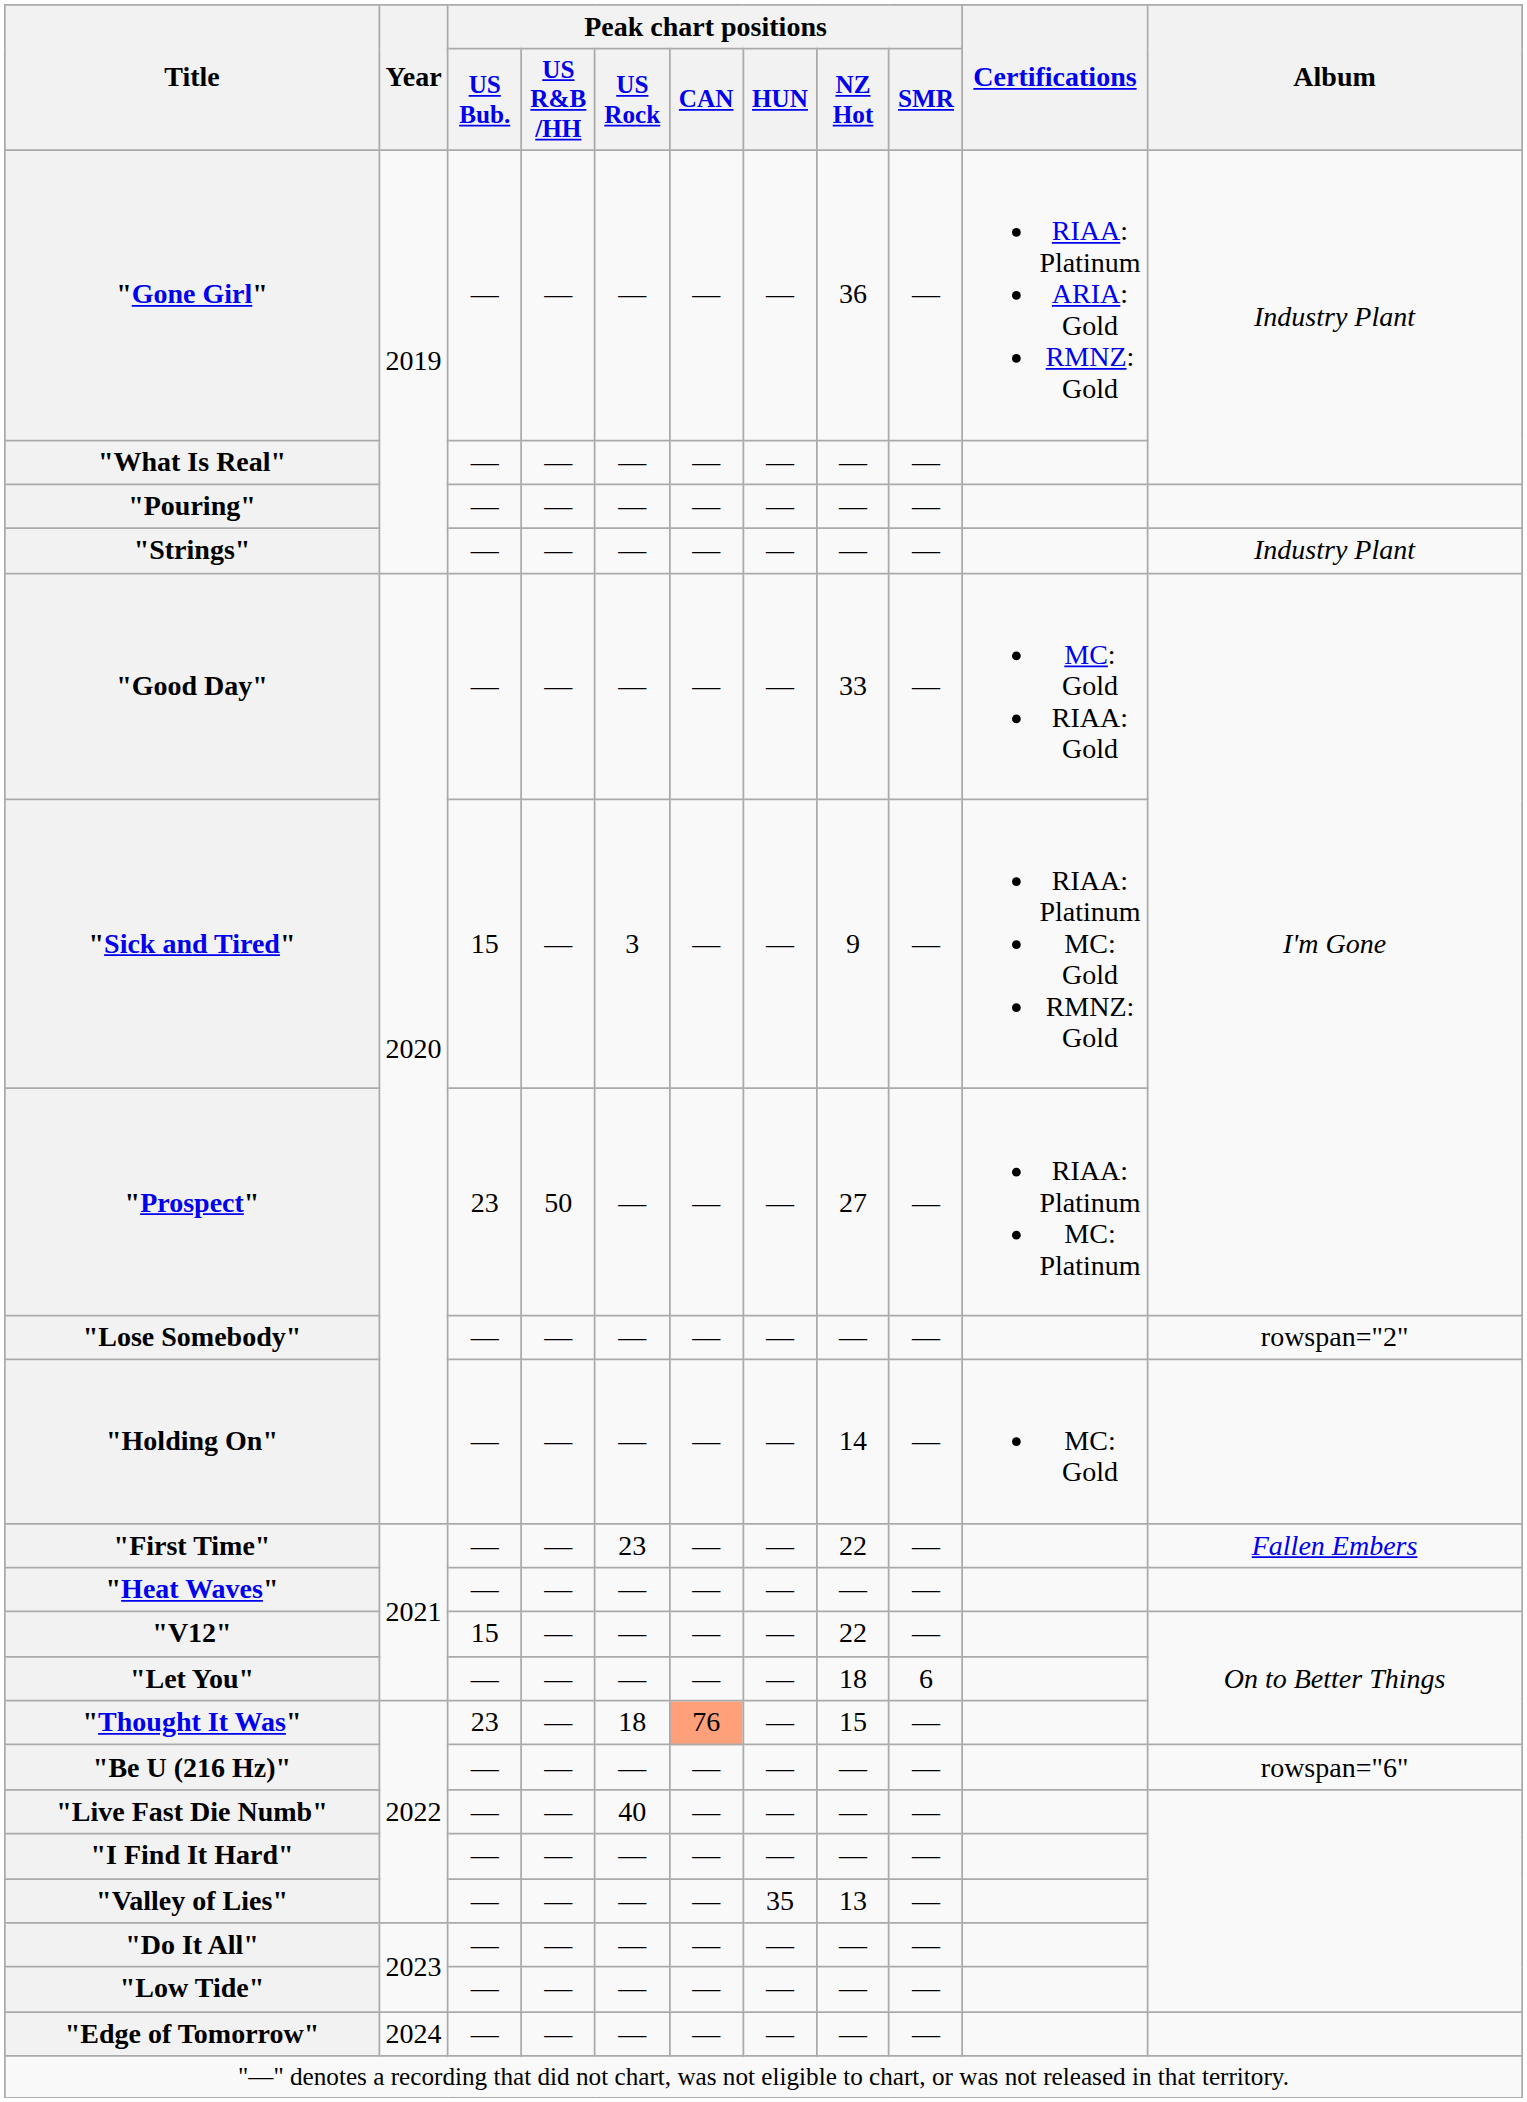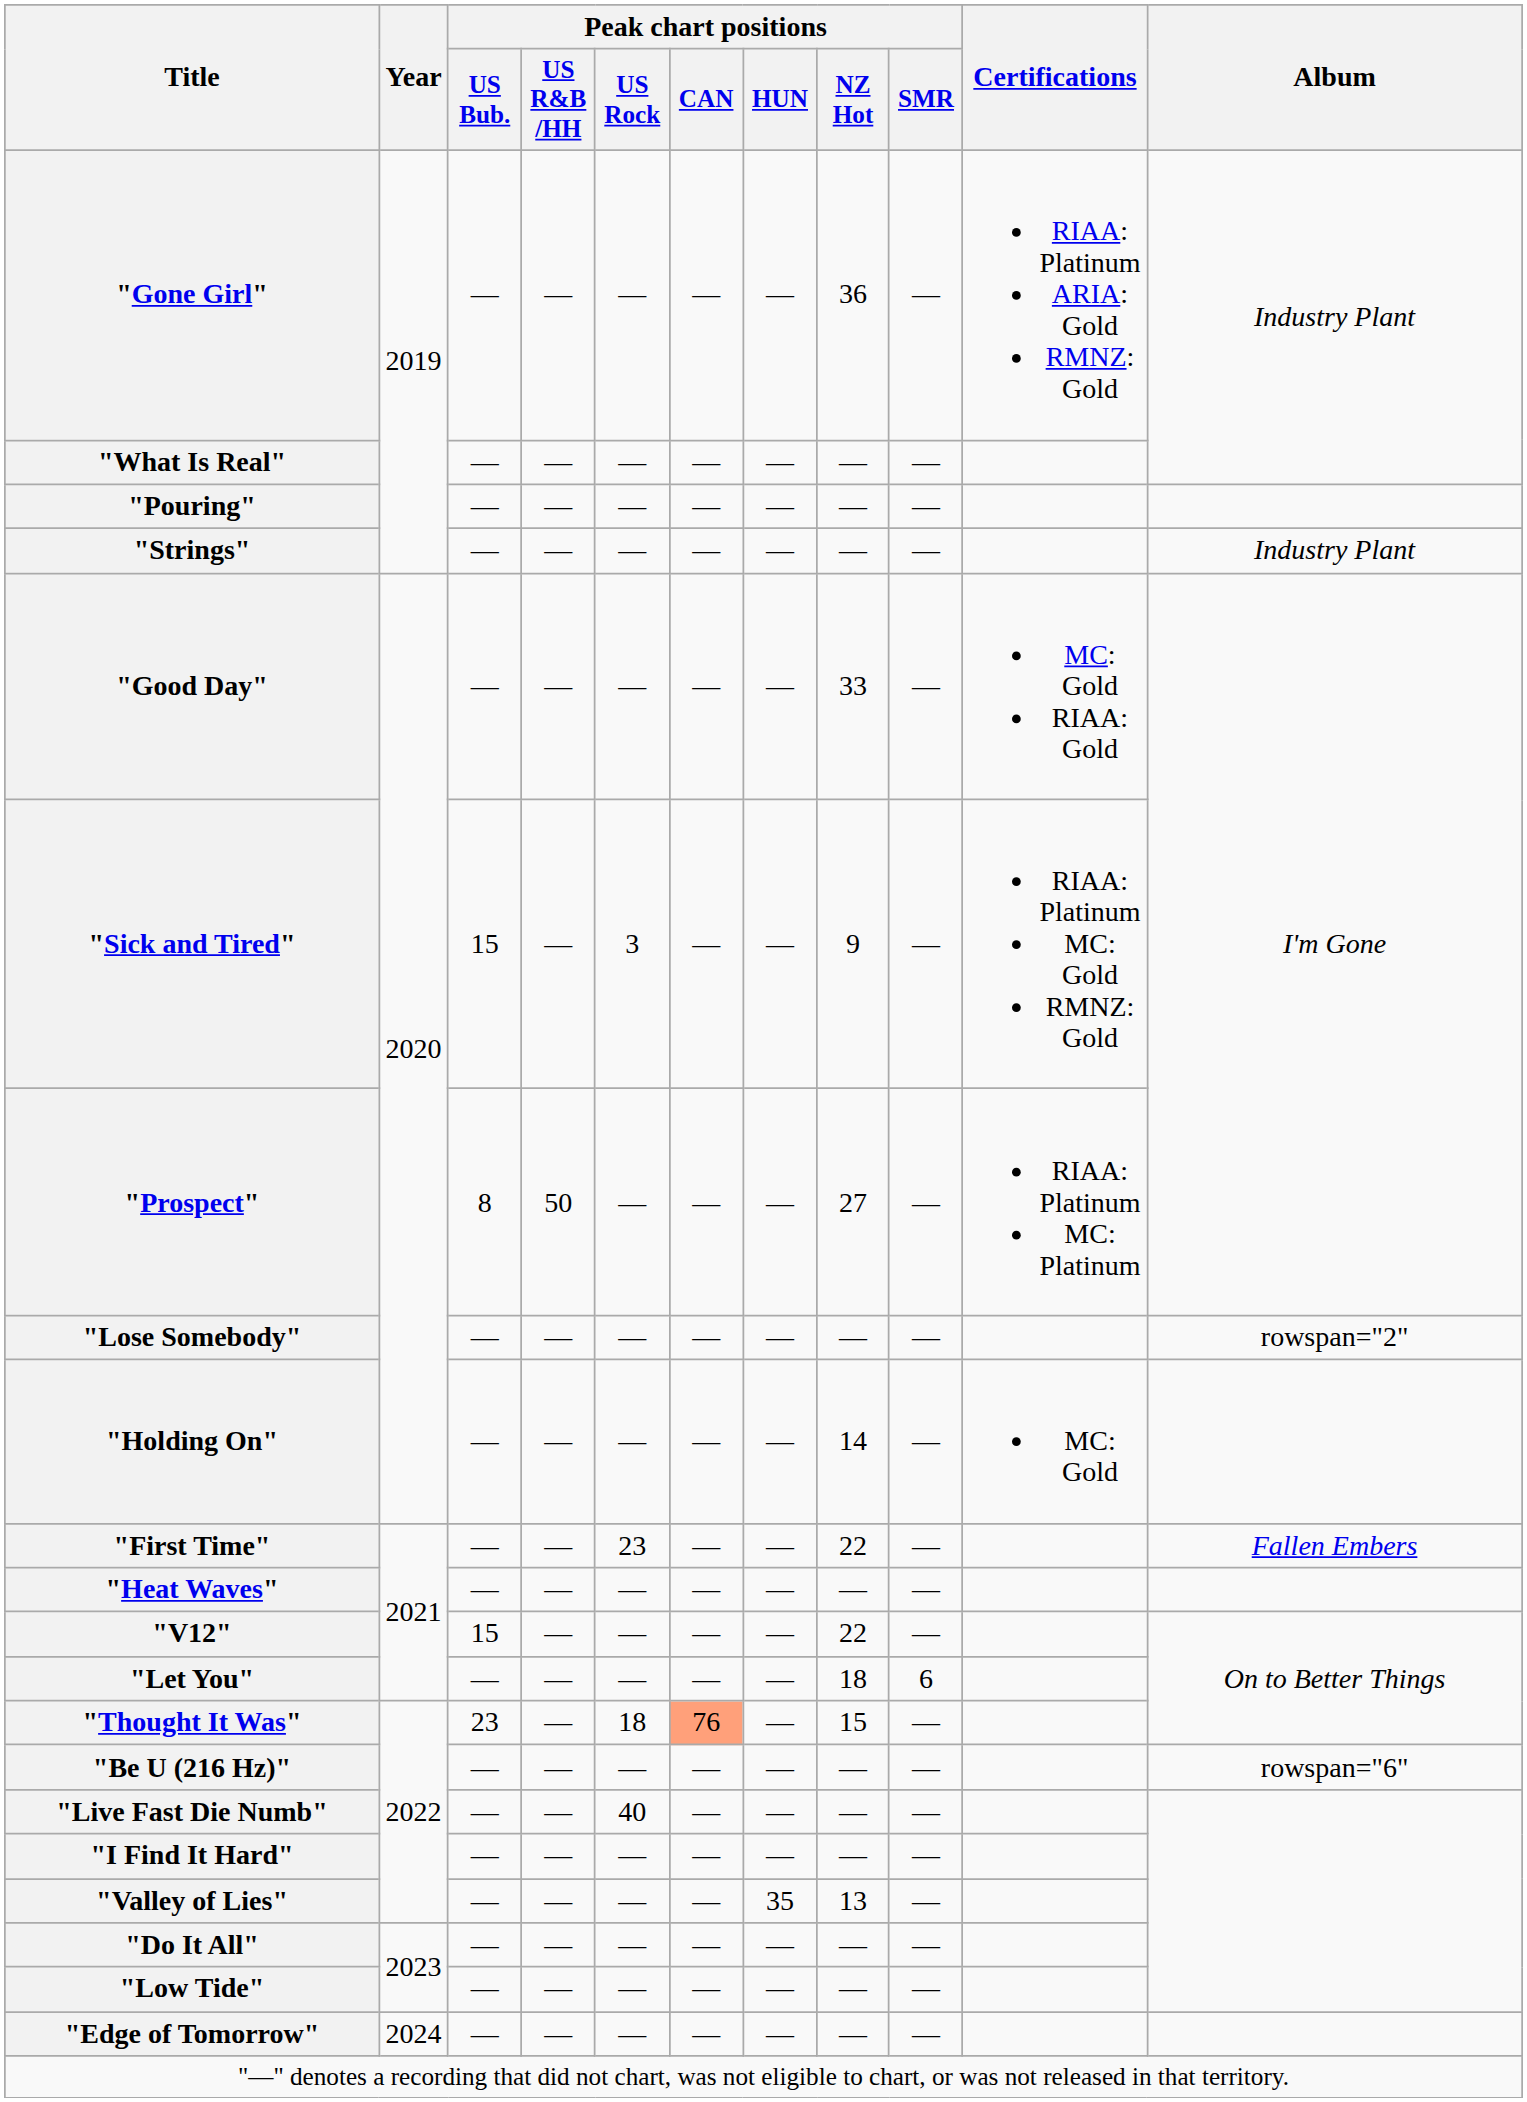(485, 1201) 23 -> (485, 1201) 8
